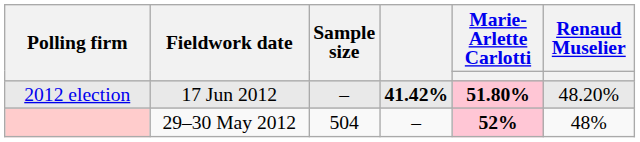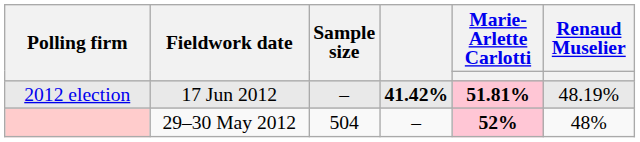(498, 95) 51.80% -> (498, 95) 51.81%
(589, 95) 48.20% -> (589, 95) 48.19%
